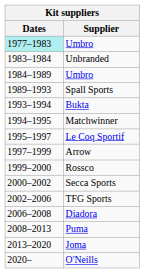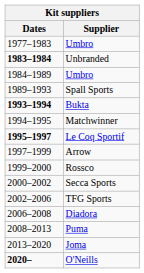(29, 43) paleturquoise background -> (29, 43) no background
(29, 59) normal -> (29, 59) bold
(29, 105) normal -> (29, 105) bold
(29, 136) normal -> (29, 136) bold
(20, 260) normal -> (20, 260) bold
